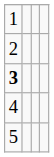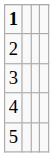(13, 19) normal -> (13, 19) bold
(13, 78) bold -> (13, 78) normal
